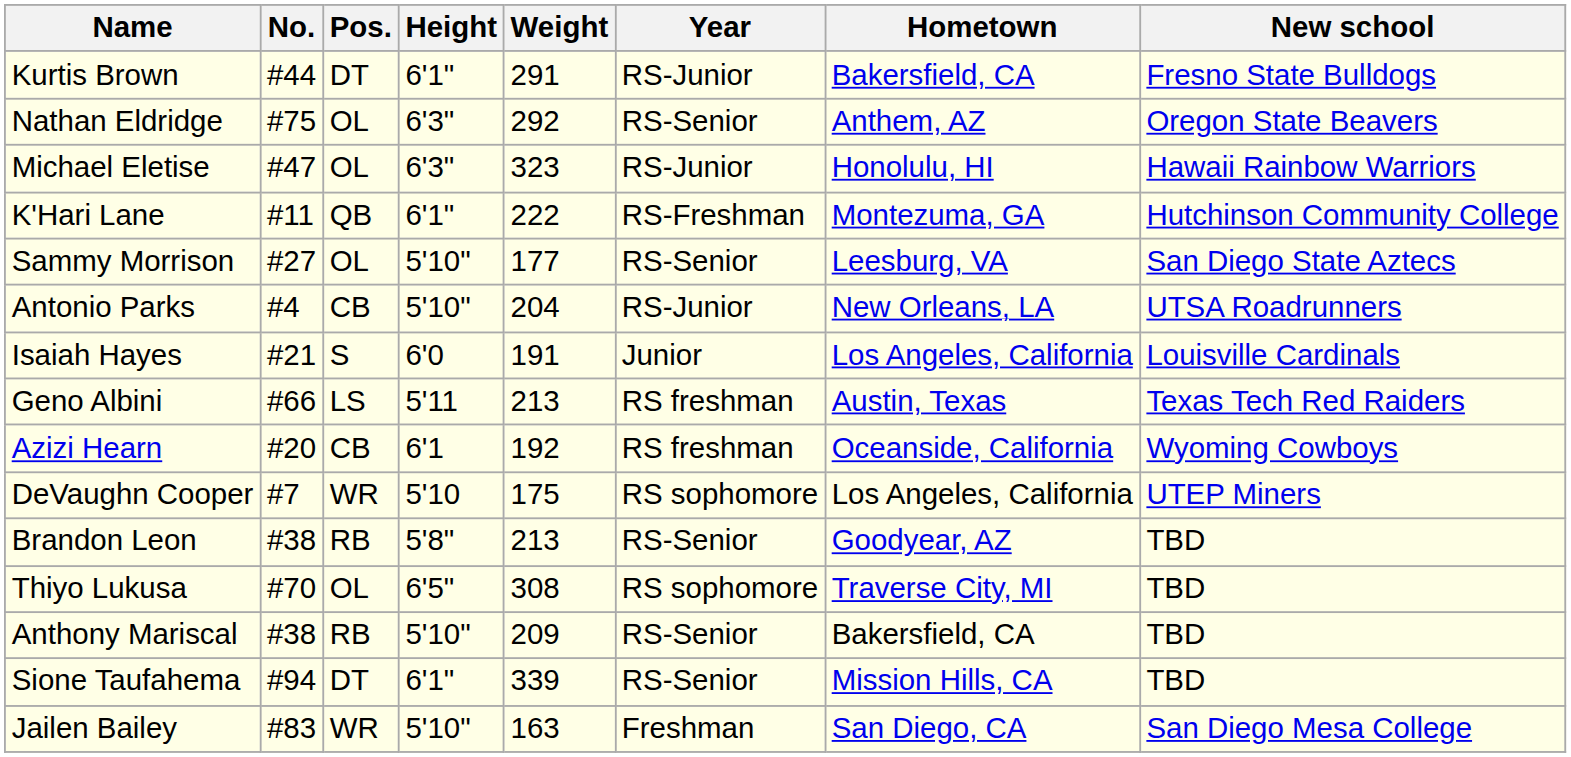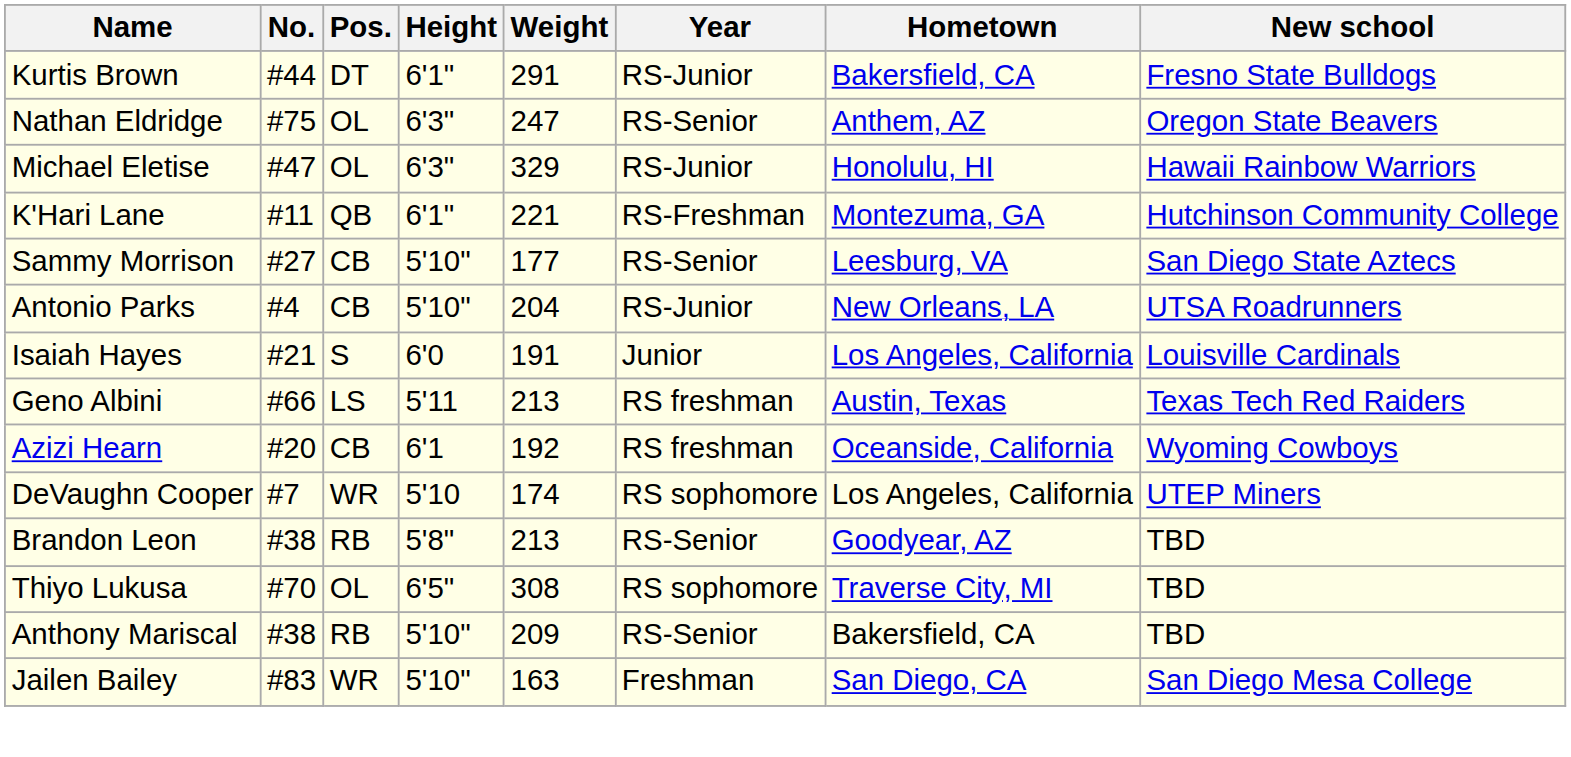(535, 121) 292 -> (535, 121) 247
(535, 167) 323 -> (535, 167) 329
(535, 214) 222 -> (535, 214) 221
(349, 261) OL -> (350, 261) CB
(535, 494) 175 -> (535, 494) 174
- row: (126, 681)
